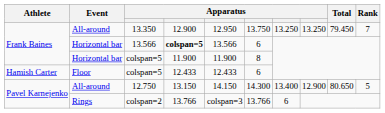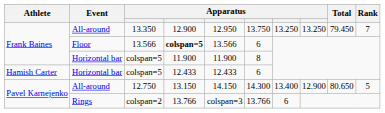(97, 44) Horizontal bar -> (81, 44) Floor
(81, 72) Floor -> (97, 72) Horizontal bar
